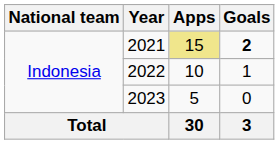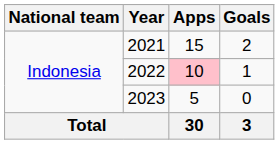(194, 44) khaki background -> (194, 44) no background
(247, 44) bold -> (247, 44) normal
(194, 71) no background -> (194, 71) pink background
